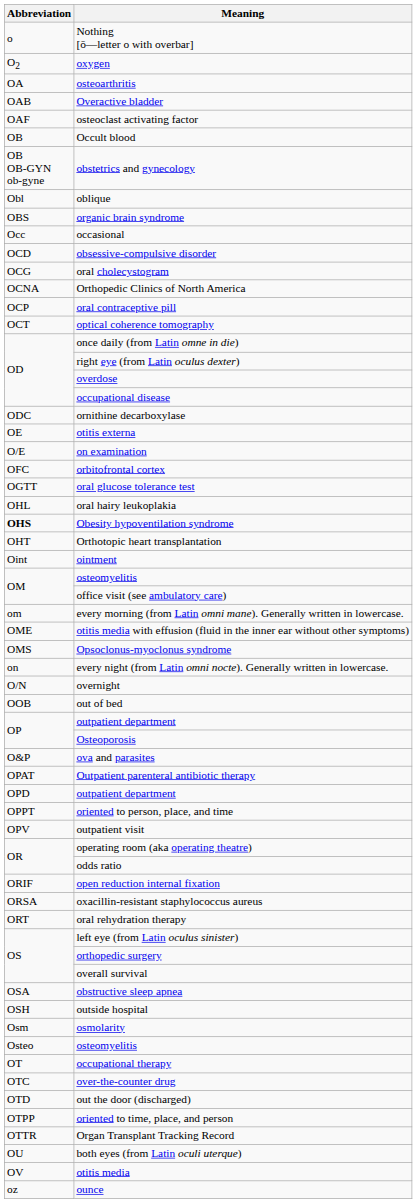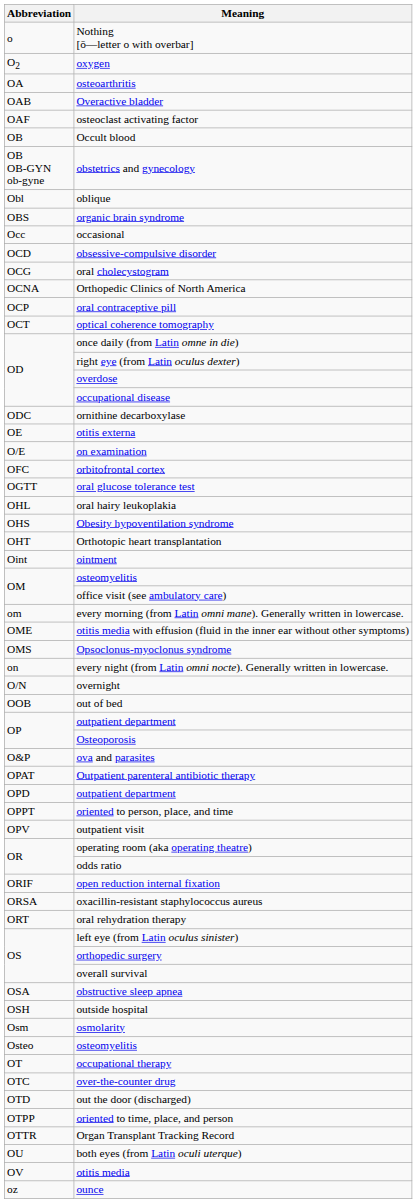(19, 523) bold -> (18, 523) normal
